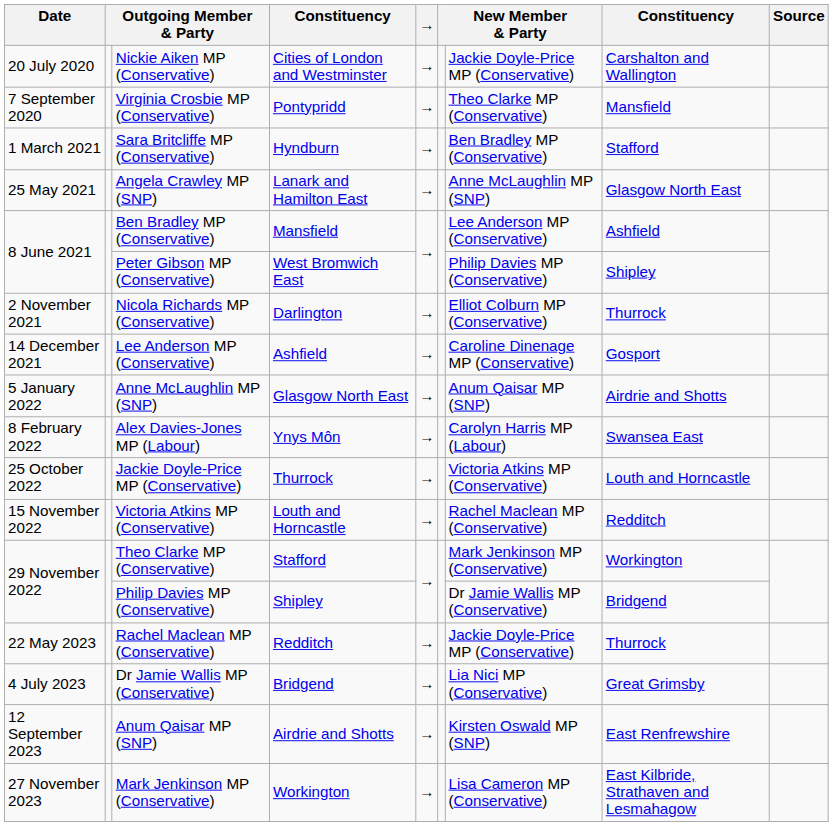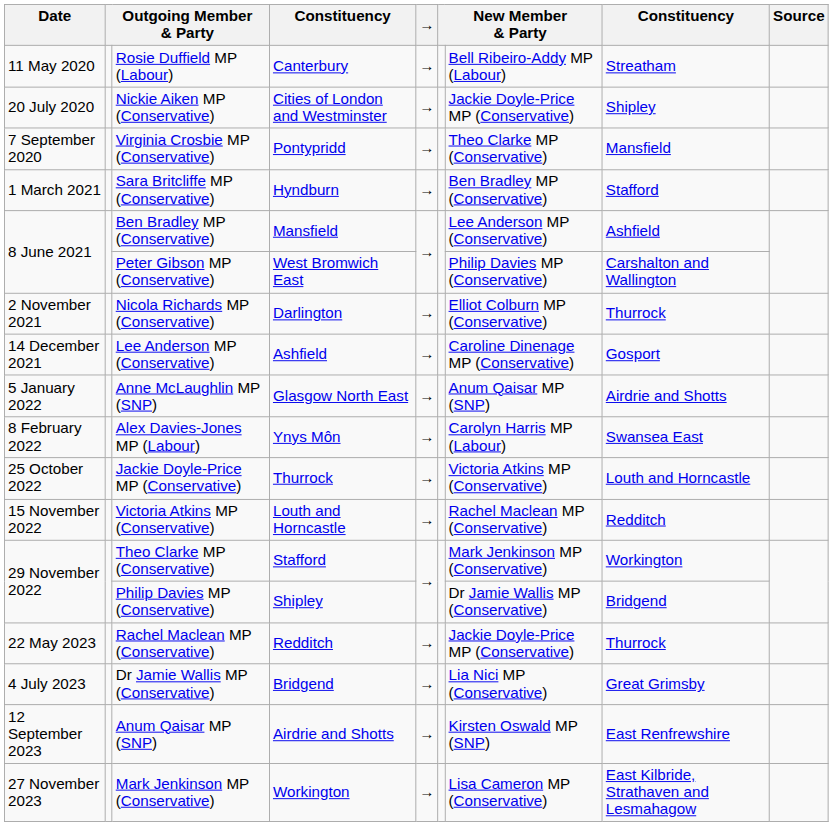+ row: (176, 66)
(657, 66) Carshalton and Wallington -> (631, 107) Shipley
- row: (182, 189)
(631, 272) Shipley -> (657, 272) Carshalton and Wallington
